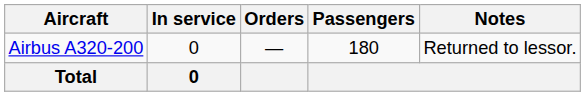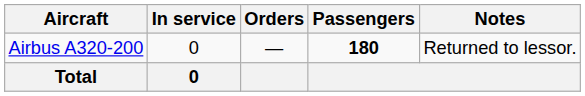(364, 47) normal -> (364, 47) bold
